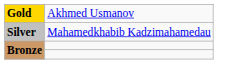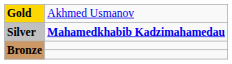(129, 31) normal -> (136, 31) bold
